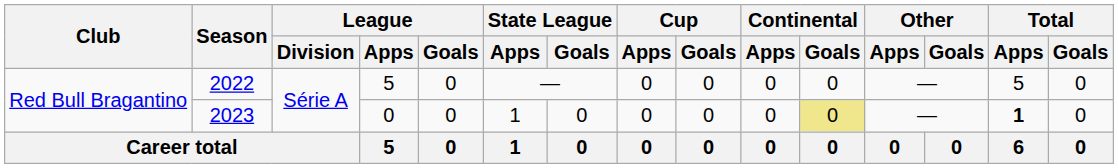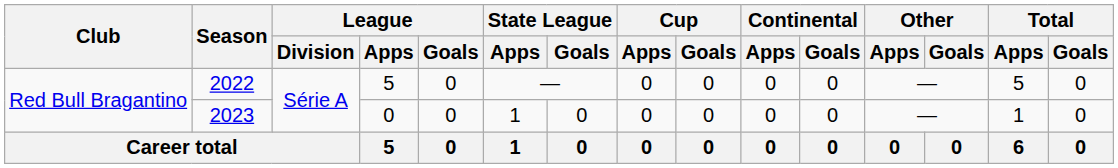(832, 115) khaki background -> (832, 115) no background
(1019, 115) bold -> (1019, 115) normal
